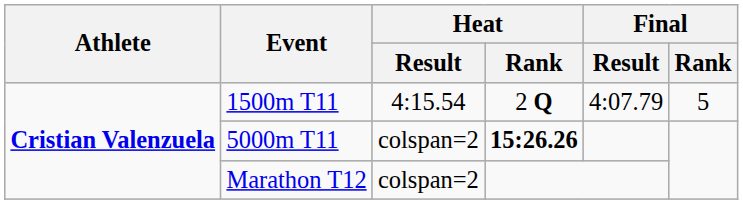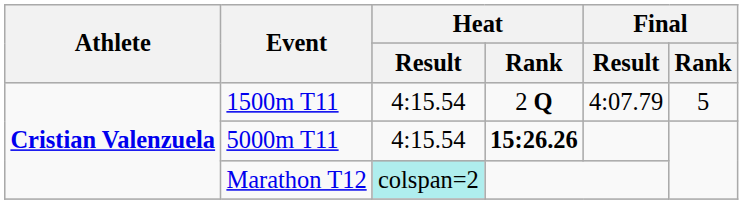(428, 140) colspan=2 -> (428, 140) 4:15.54
(428, 179) no background -> (428, 179) paleturquoise background
